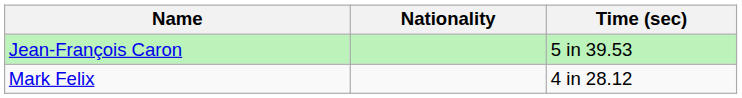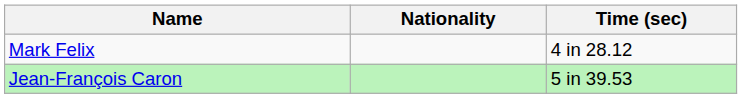rows swapped: (96, 49) <-> (52, 78)
